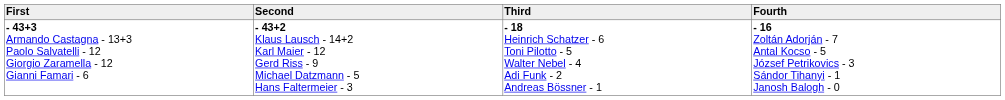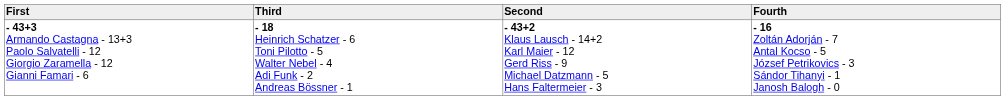columns swapped: (274, 12) <-> (518, 12)
